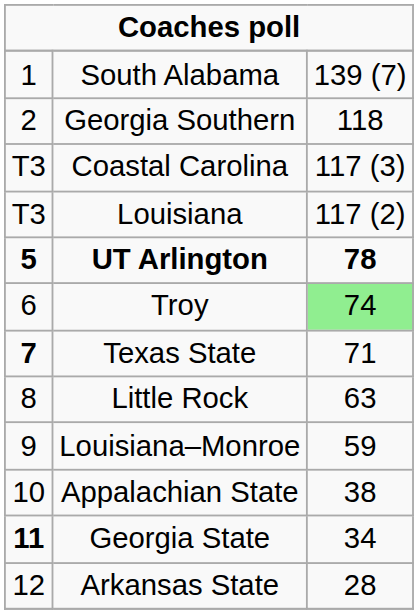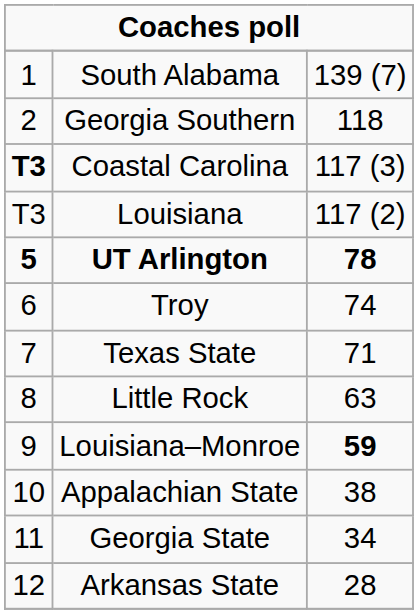(29, 167) normal -> (29, 167) bold
(360, 306) lightgreen background -> (360, 306) no background
(29, 352) bold -> (29, 352) normal
(360, 445) normal -> (360, 445) bold
(29, 538) bold -> (29, 538) normal
